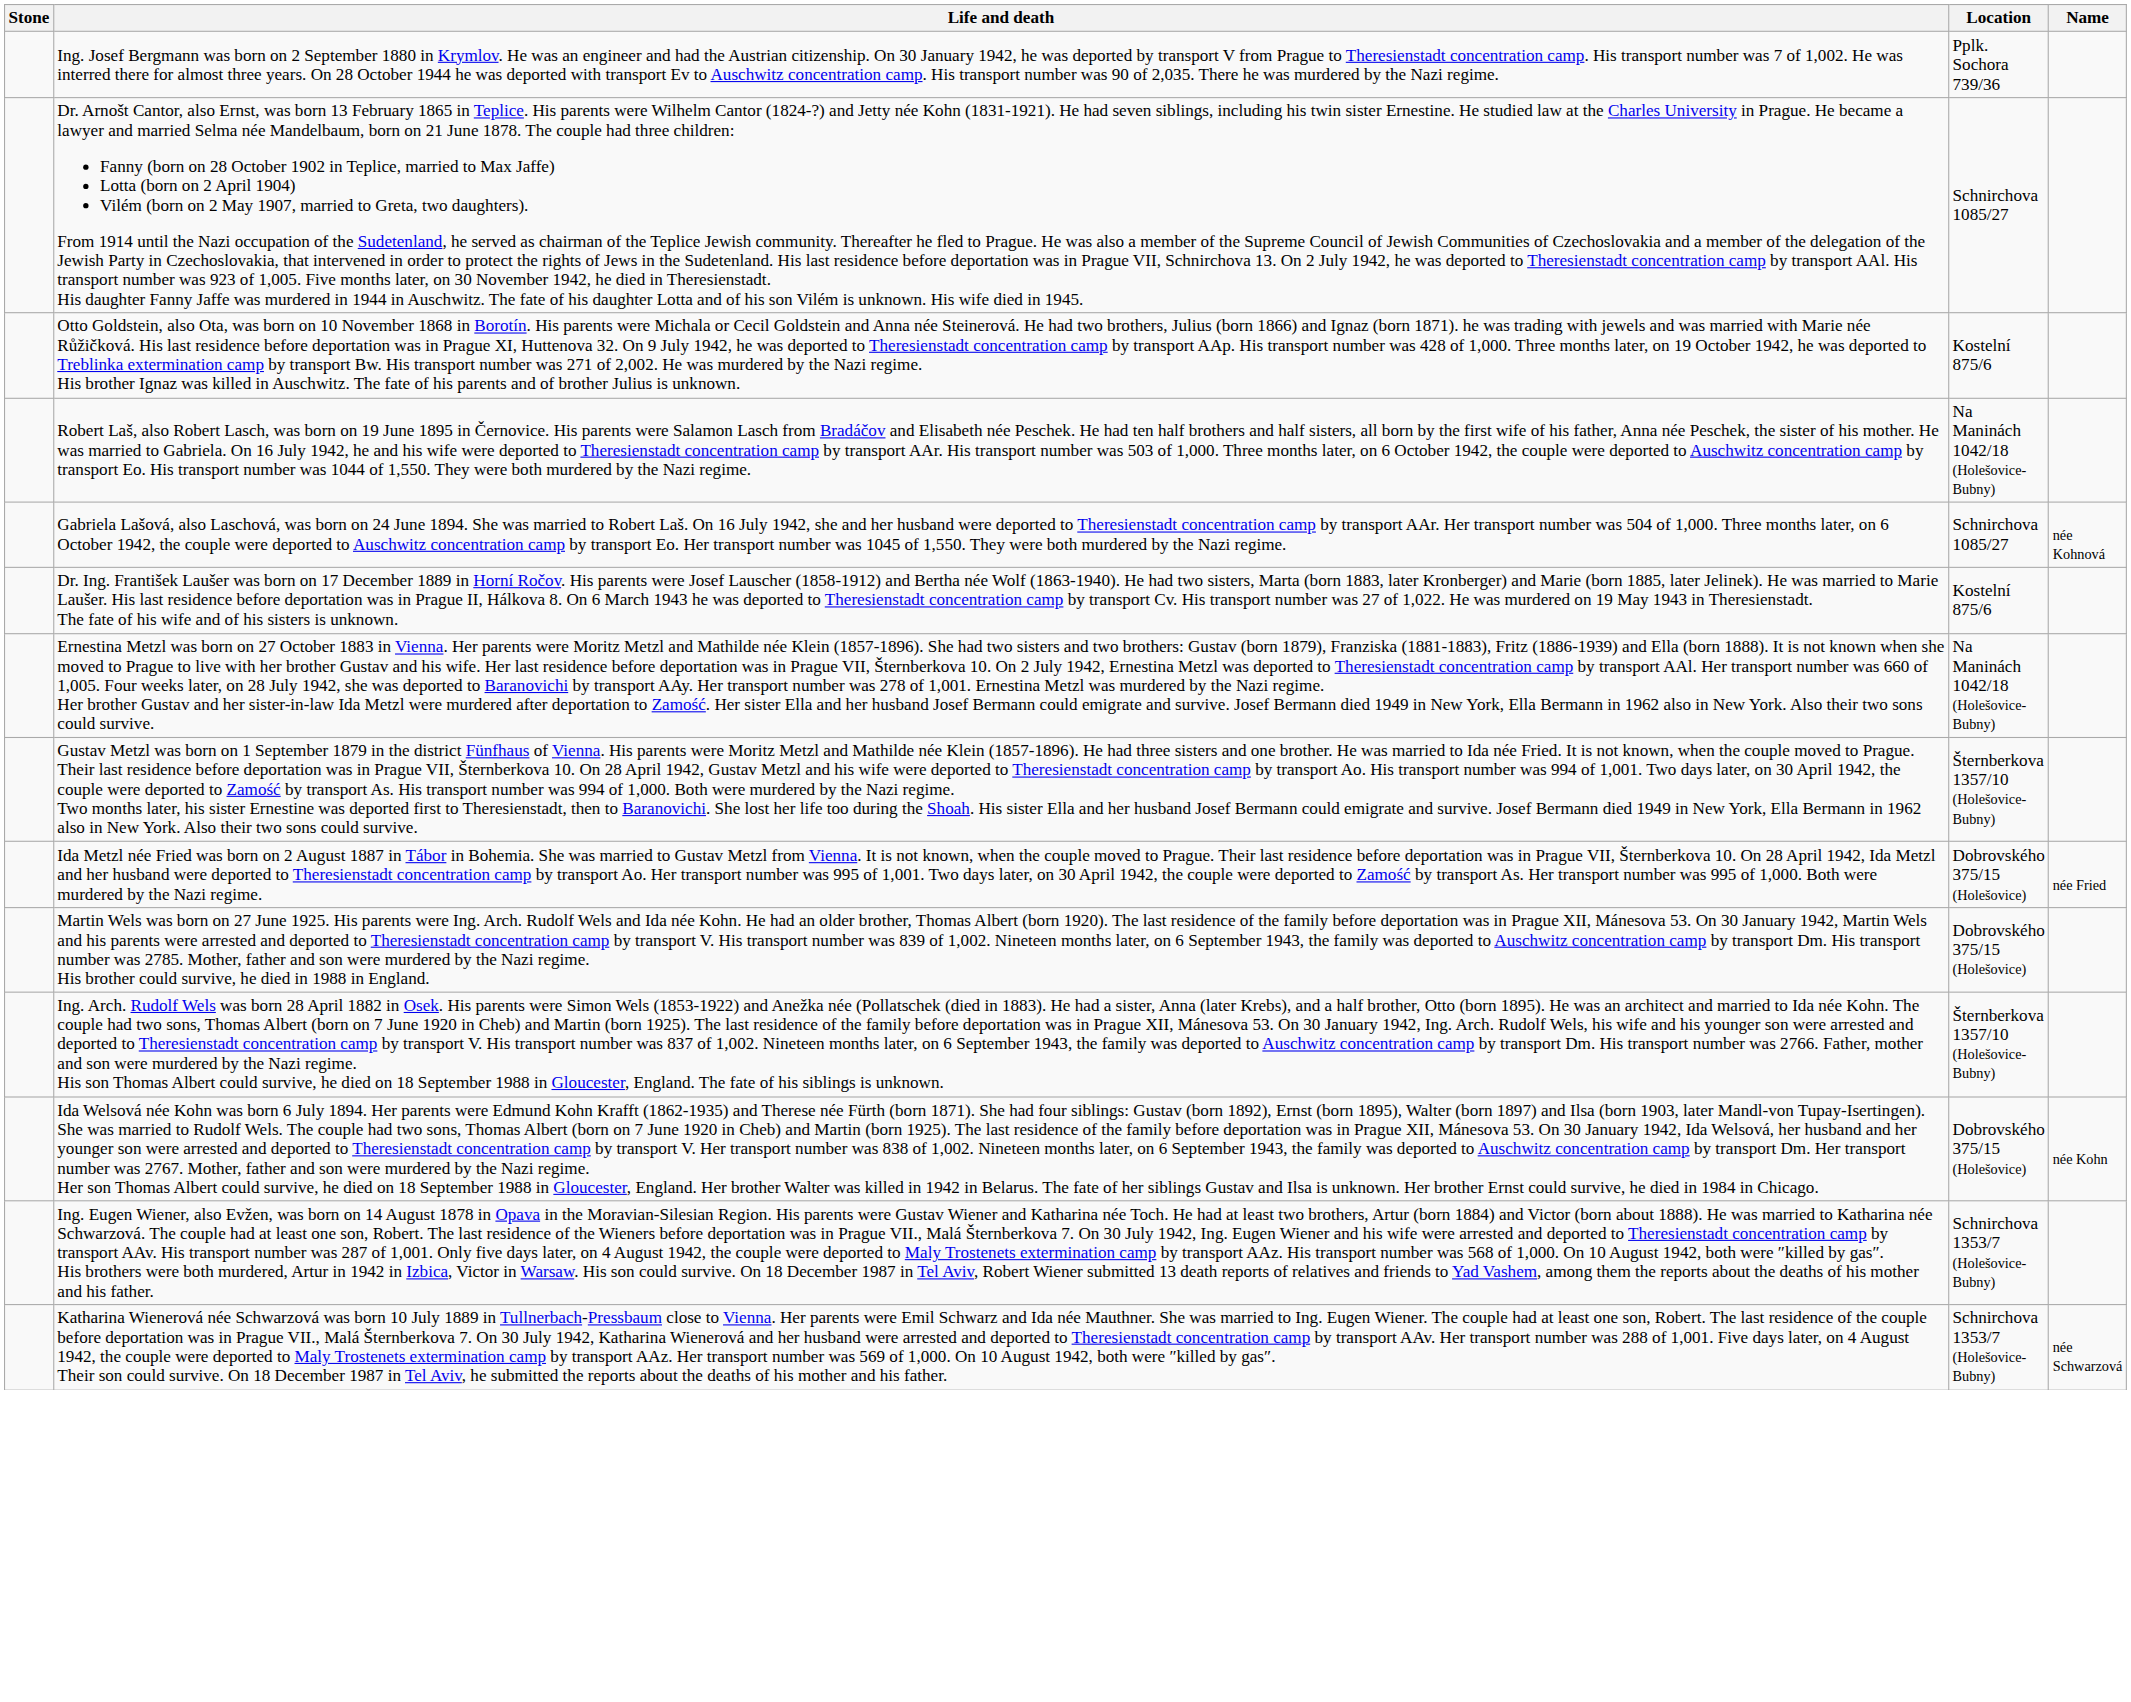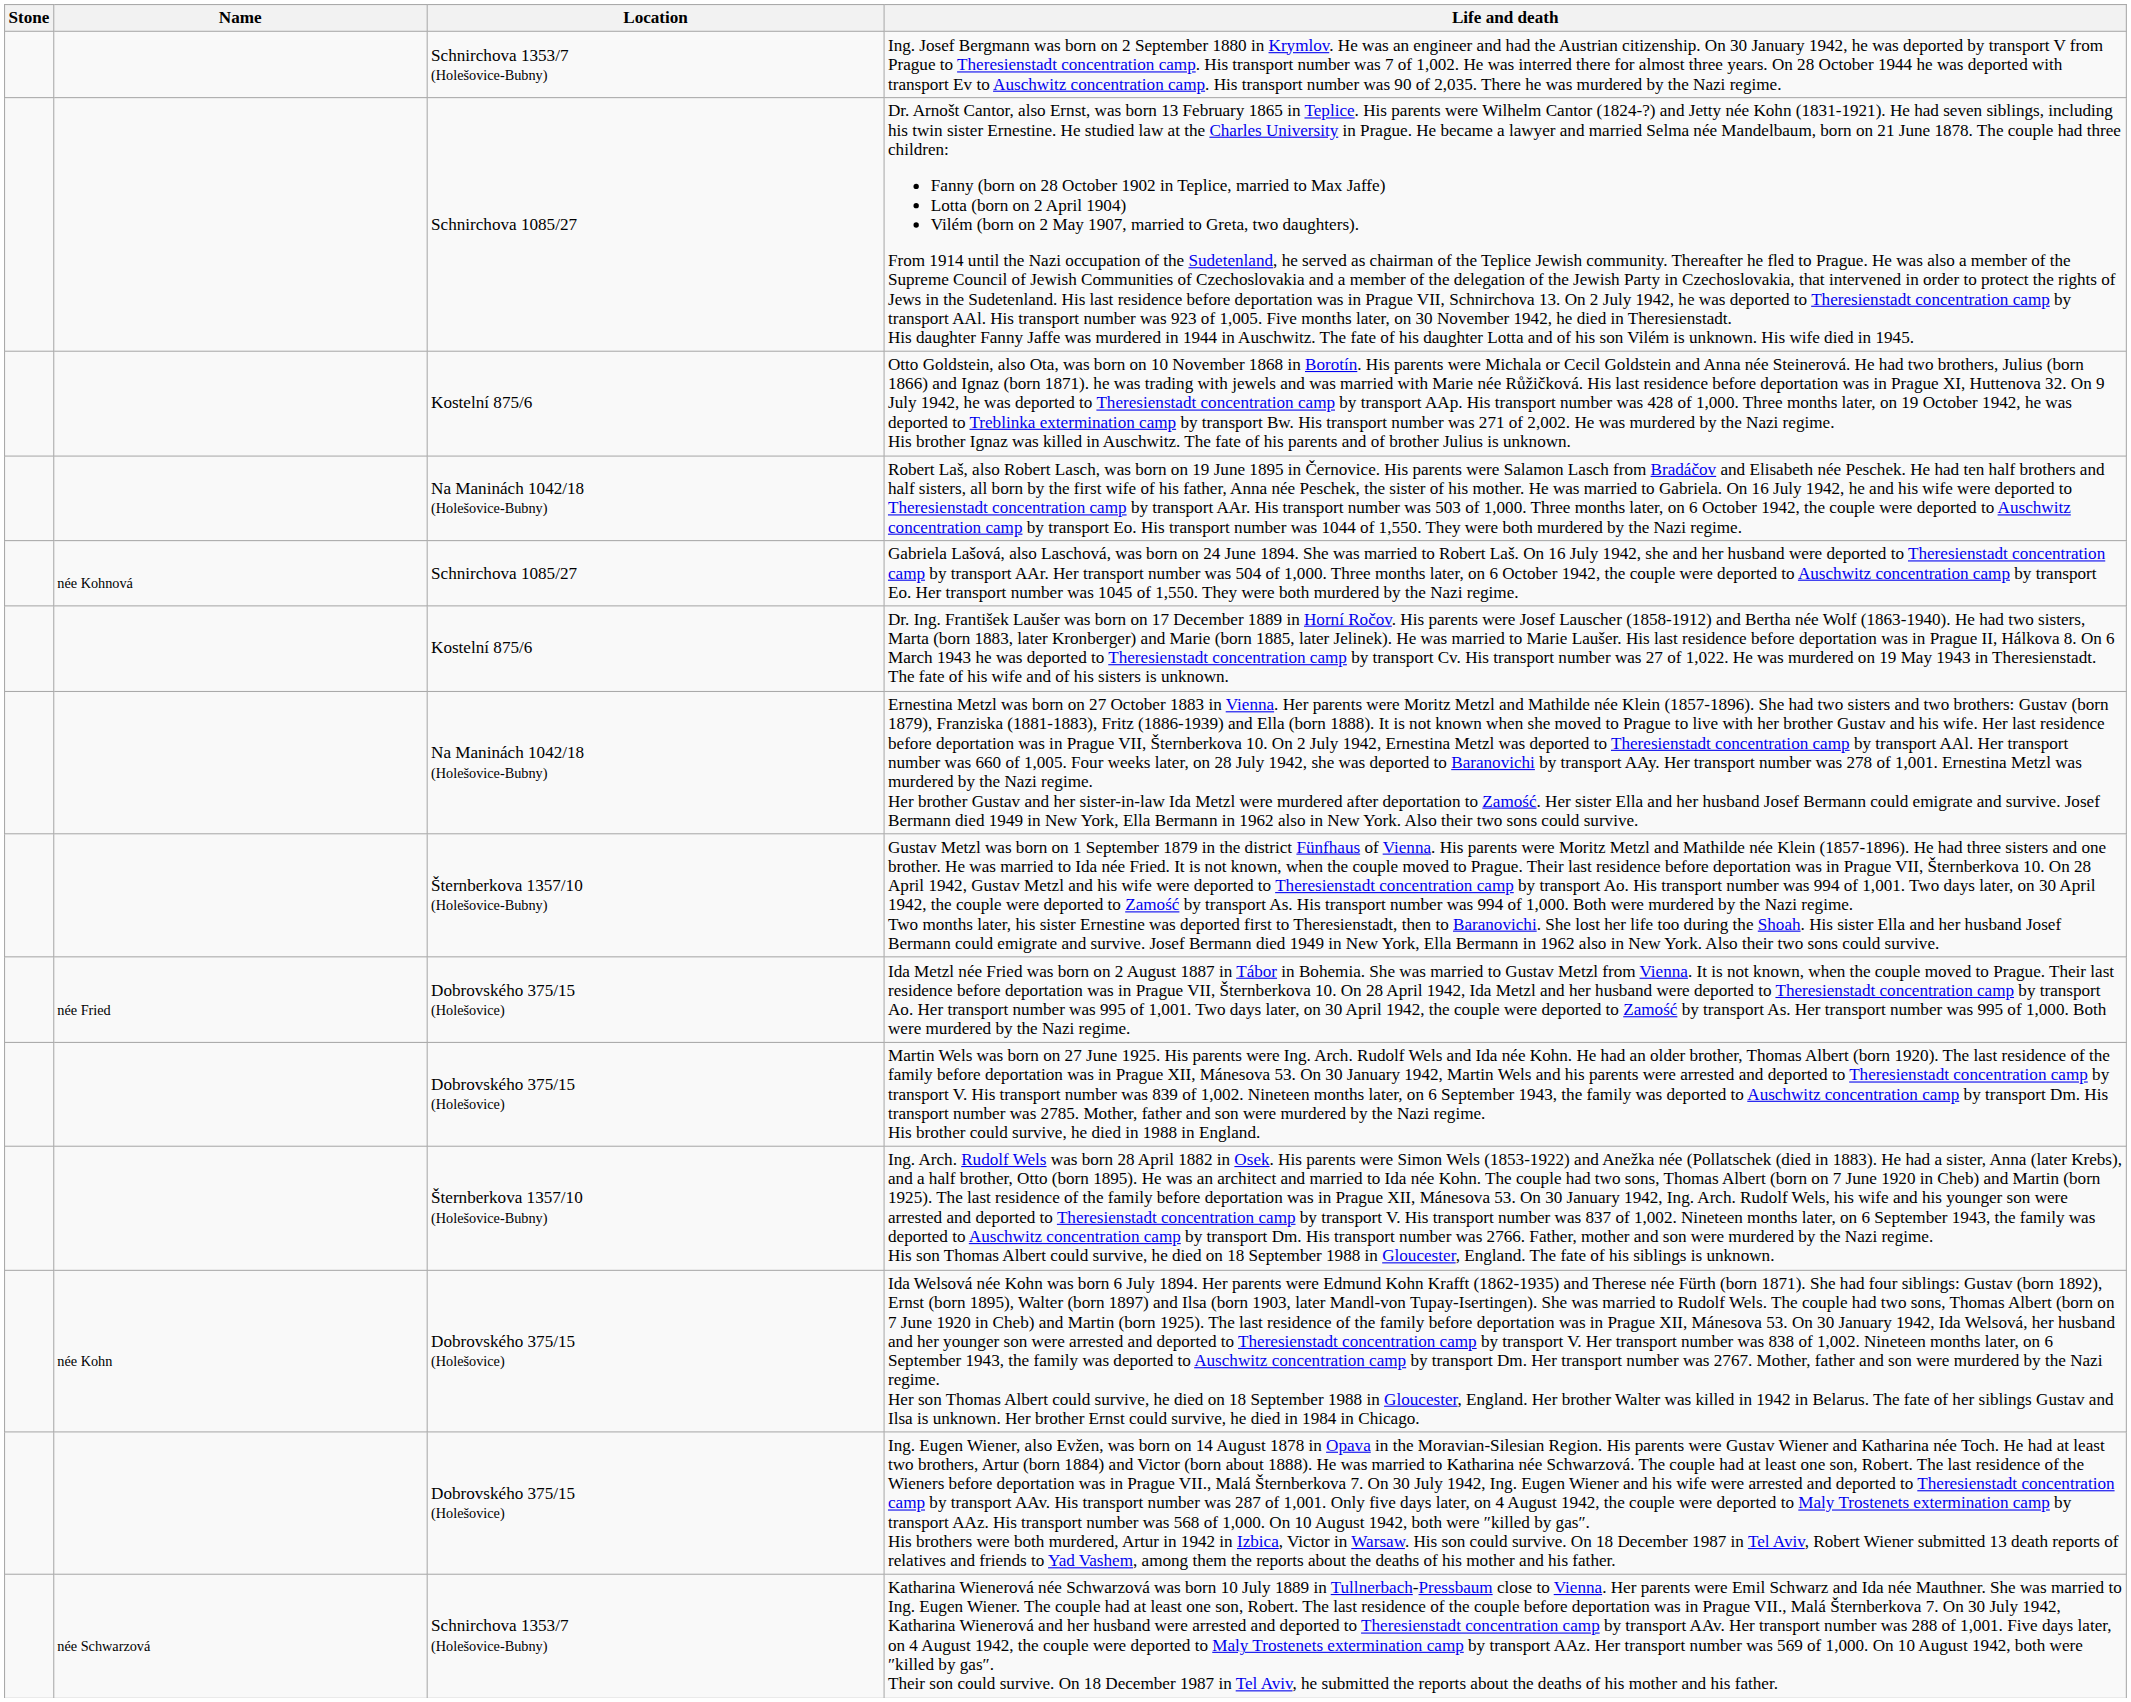columns swapped: (2088, 18) <-> (1001, 18)
(1981, 64) Pplk. Sochora 739/36 -> (500, 64) Schnirchova 1353/7 (Holešovice-Bubny)
(1995, 1252) Schnirchova 1353/7 (Holešovice-Bubny) -> (503, 1503) Dobrovského 375/15 (Holešovice)
